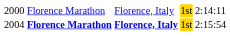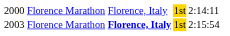(14, 24) 2004 -> (14, 24) 2003
(69, 24) bold -> (66, 24) normal
